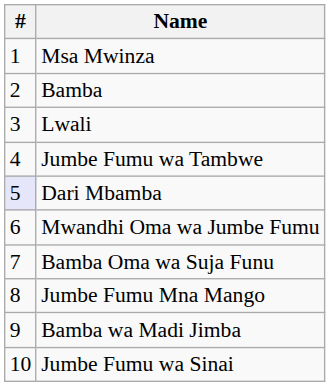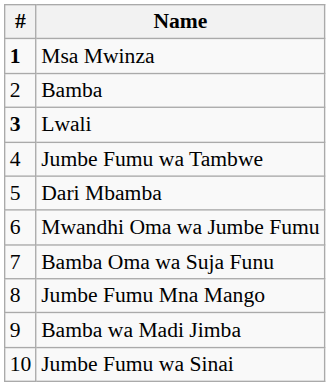(15, 55) normal -> (15, 55) bold
(15, 124) normal -> (15, 124) bold
(15, 192) lavender background -> (15, 192) no background
